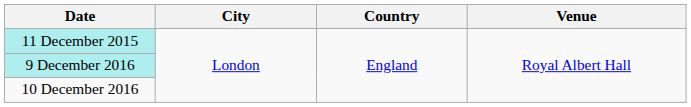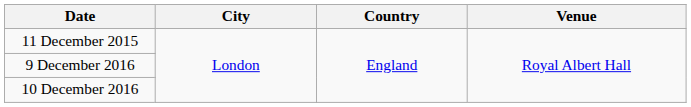(80, 41) paleturquoise background -> (80, 41) no background
(80, 65) paleturquoise background -> (80, 65) no background
